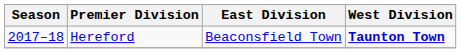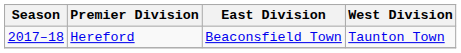(396, 37) bold -> (396, 37) normal
